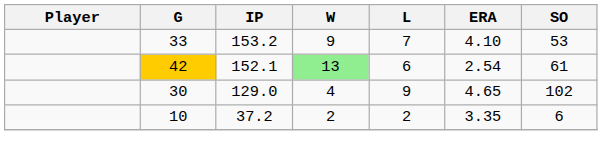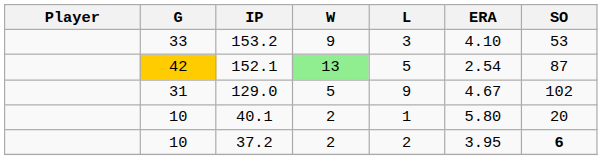(407, 42) 7 -> (407, 42) 3
(407, 67) 6 -> (407, 67) 5
(559, 67) 61 -> (559, 67) 87
(178, 92) 30 -> (178, 92) 31
(331, 92) 4 -> (331, 92) 5
(483, 92) 4.65 -> (483, 92) 4.67
+ row: (254, 117)
(483, 117) 3.35 -> (483, 142) 3.95
(559, 117) normal -> (559, 142) bold
